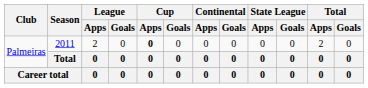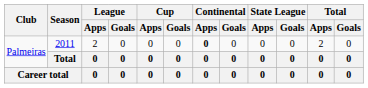(151, 43) bold -> (151, 43) normal
(206, 43) normal -> (206, 43) bold
